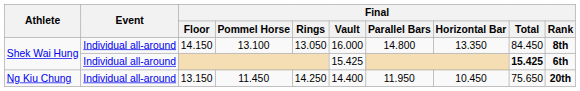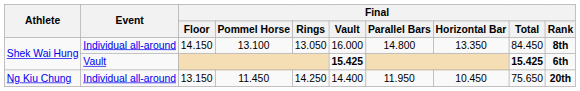(130, 62) Individual all-around -> (95, 62) Vault
(347, 62) normal -> (347, 62) bold
